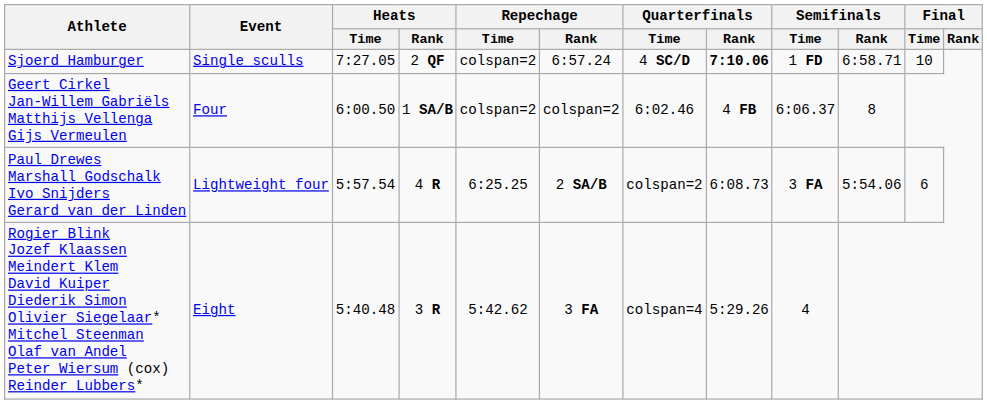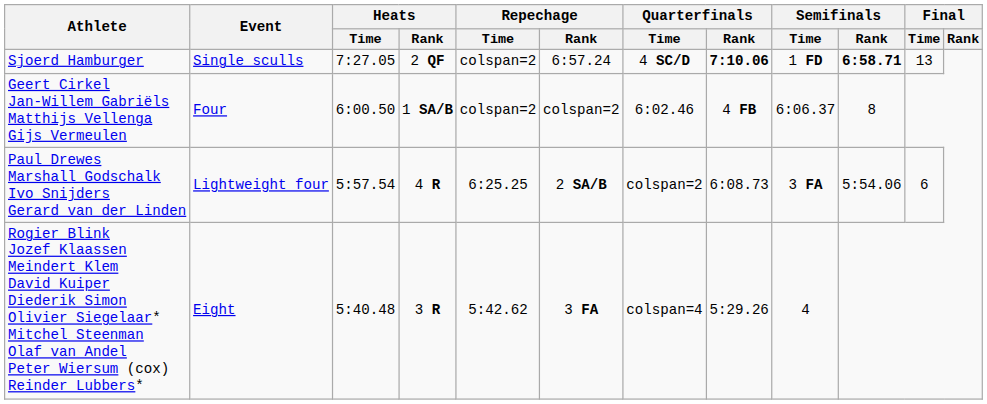(872, 61) normal -> (872, 61) bold
(924, 61) 10 -> (924, 61) 13
